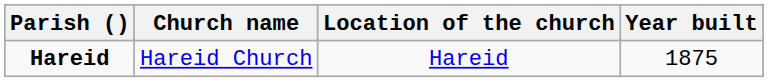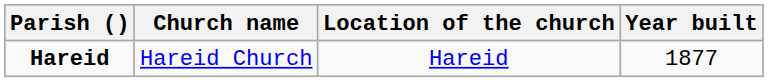(692, 59) 1875 -> (692, 59) 1877
